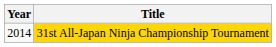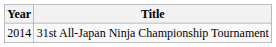(153, 33) gold background -> (153, 33) no background
